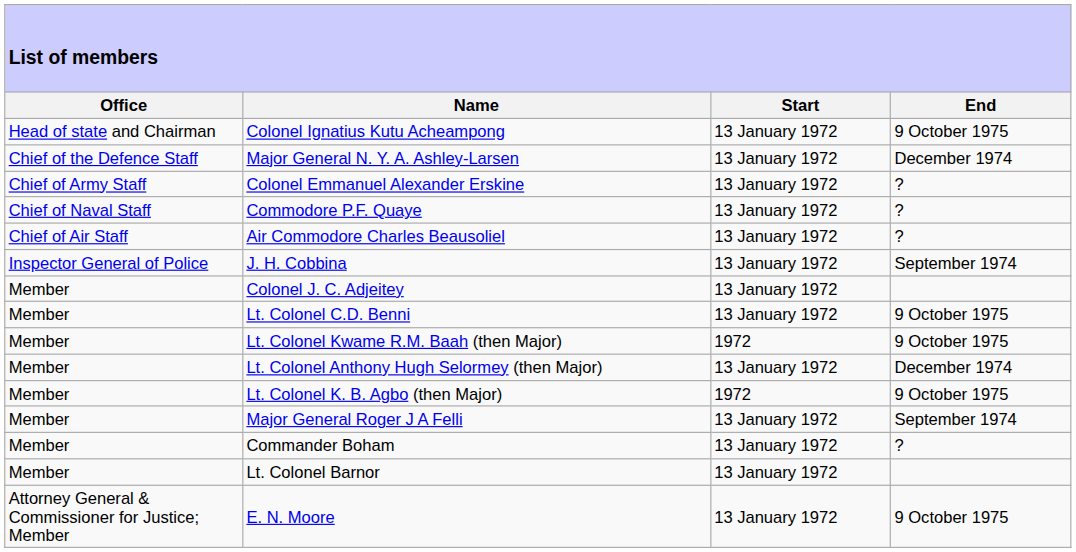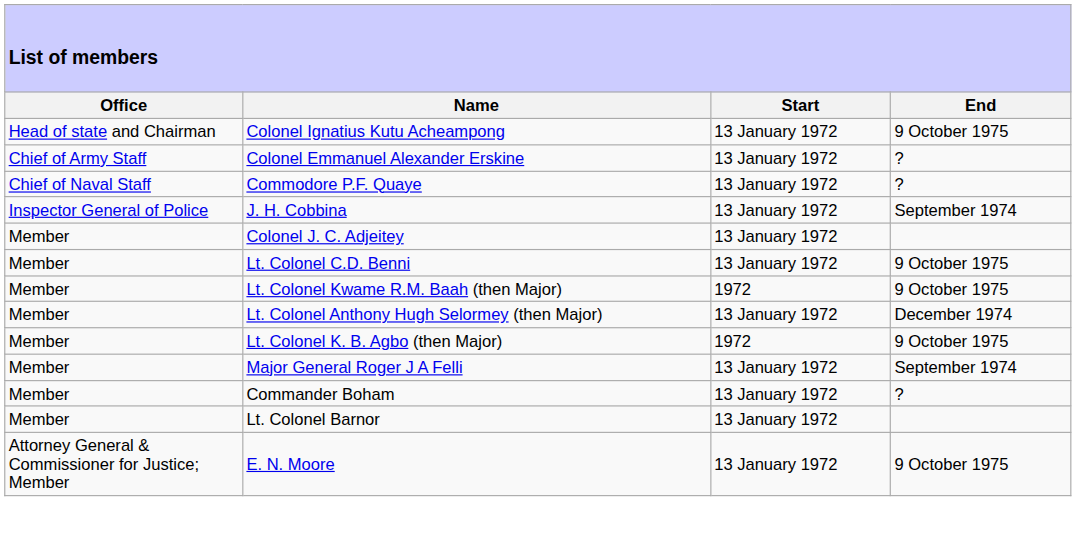- row: (383, 158)
- row: (376, 237)
